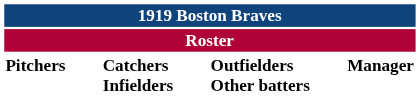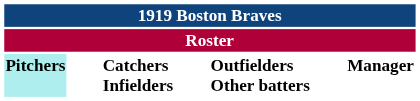(35, 65) no background -> (35, 65) paleturquoise background
